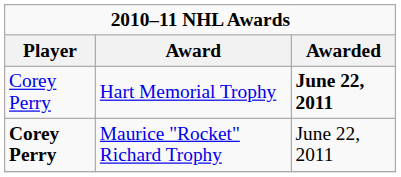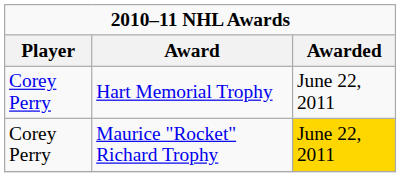(330, 92) bold -> (329, 92) normal
(34, 144) bold -> (33, 144) normal
(328, 144) no background -> (329, 144) gold background
